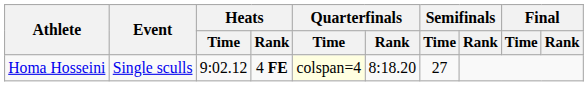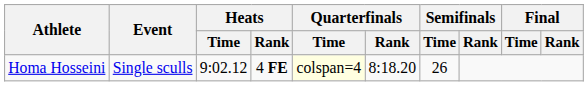(440, 68) 27 -> (440, 68) 26
